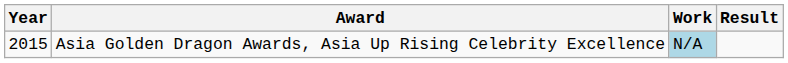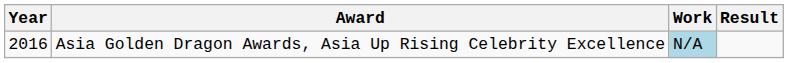(28, 45) 2015 -> (28, 45) 2016
